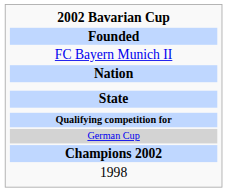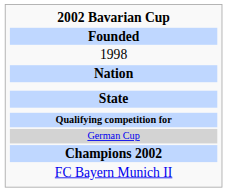(114, 55) FC Bayern Munich II -> (114, 55) 1998
(114, 172) 1998 -> (114, 172) FC Bayern Munich II
